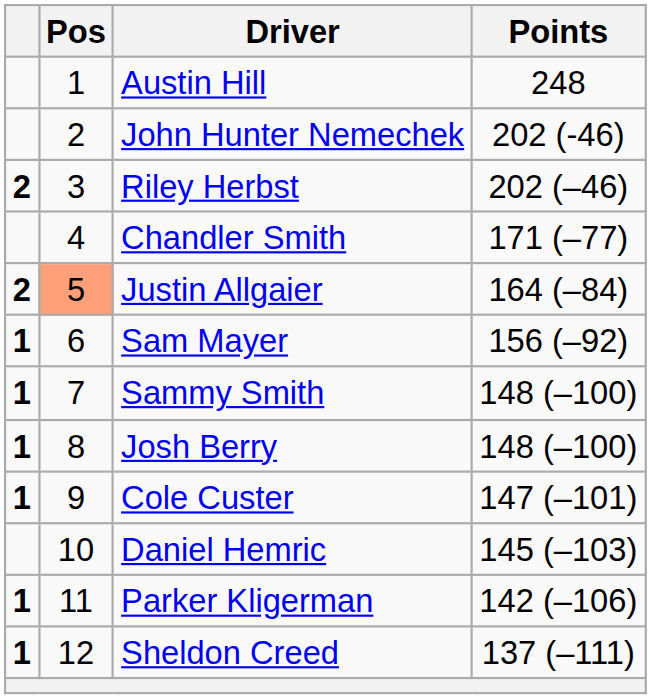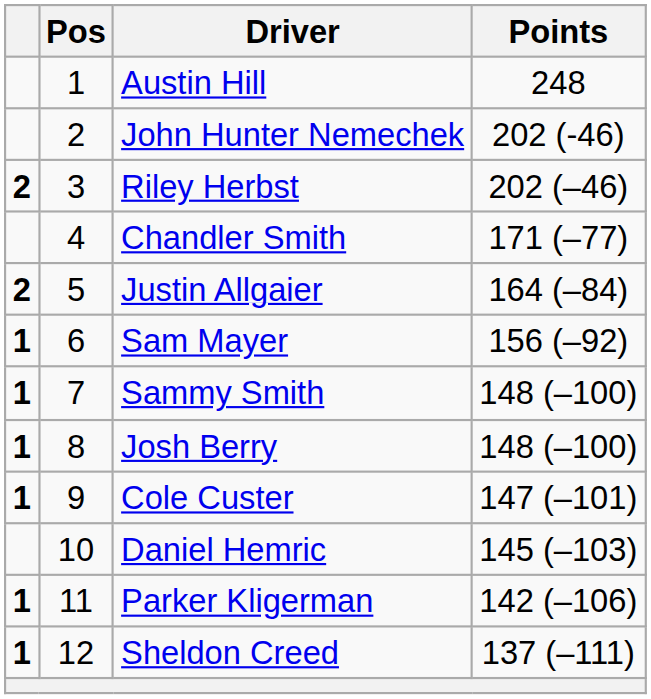(76, 290) lightsalmon background -> (76, 290) no background
